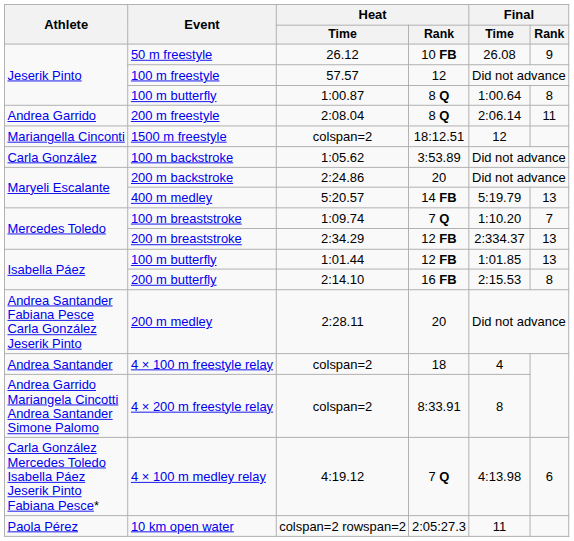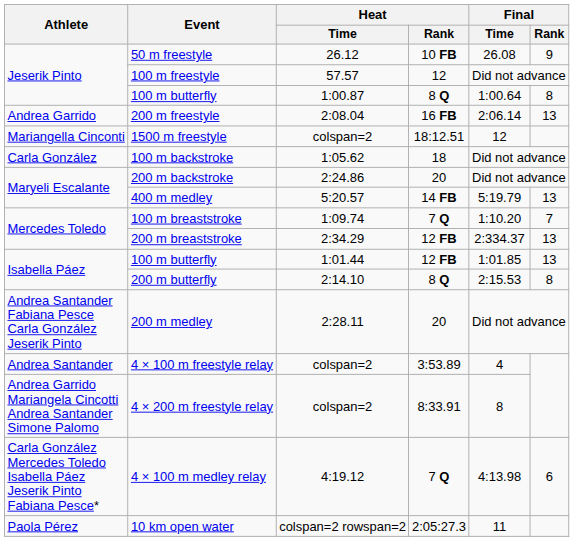(439, 116) 8 Q -> (439, 116) 16 FB
(549, 116) 11 -> (549, 116) 13
(439, 157) 3:53.89 -> (439, 157) 18
(439, 280) 16 FB -> (439, 280) 8 Q
(439, 364) 18 -> (439, 364) 3:53.89
